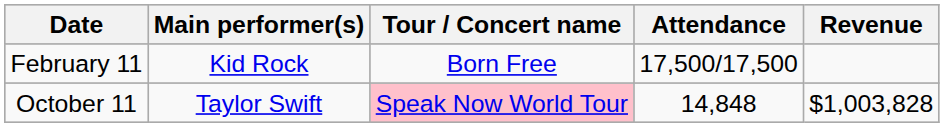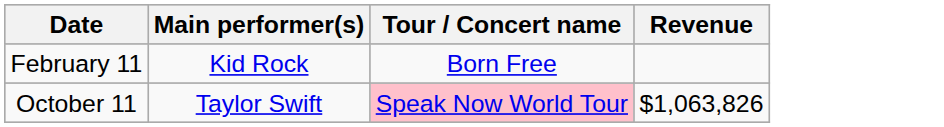- column: (719, 25)
(871, 103) $1,003,828 -> (701, 103) $1,063,826
